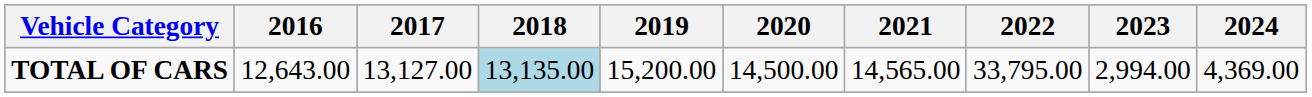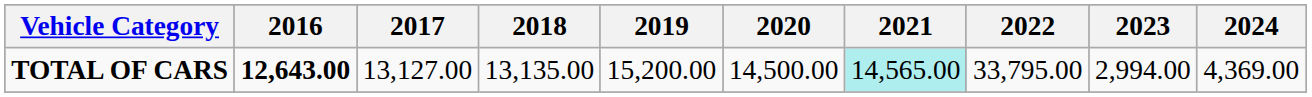(295, 69) normal -> (295, 69) bold
(539, 69) lightblue background -> (539, 69) no background
(906, 69) no background -> (906, 69) paleturquoise background
